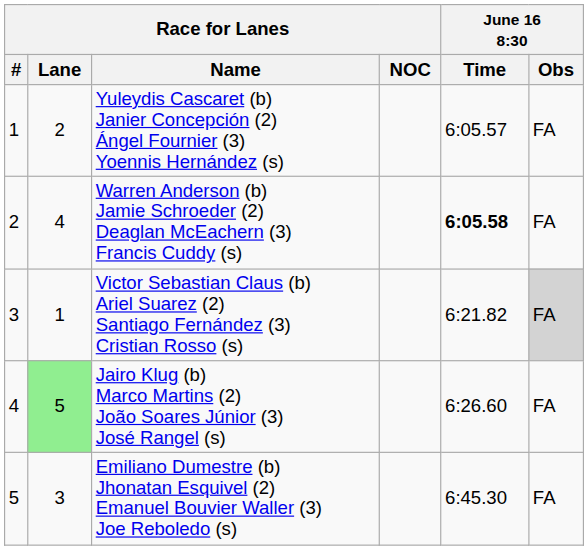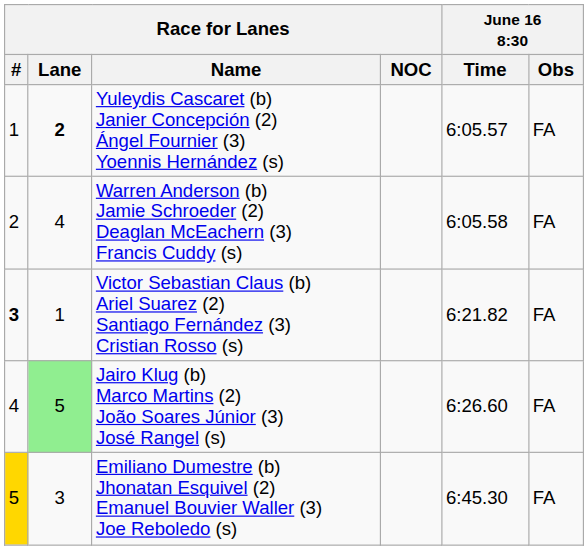(60, 130) normal -> (60, 130) bold
(477, 222) bold -> (477, 222) normal
(14, 314) normal -> (14, 314) bold
(544, 314) lightgrey background -> (544, 314) no background
(14, 498) no background -> (14, 498) gold background
